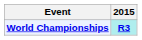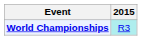(124, 28) bold -> (124, 28) normal
